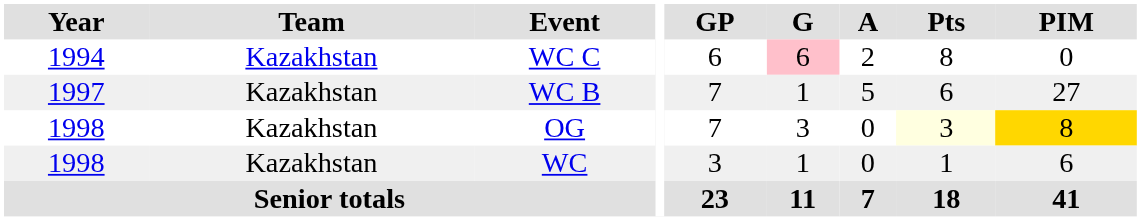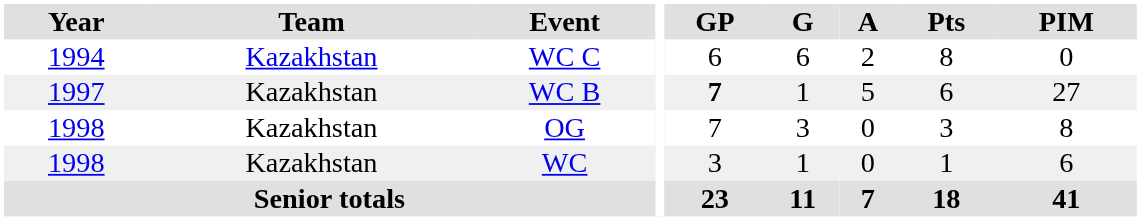(803, 56) pink background -> (803, 56) no background
(715, 92) normal -> (715, 92) bold
(946, 127) lightyellow background -> (946, 127) no background
(1066, 127) gold background -> (1066, 127) no background
